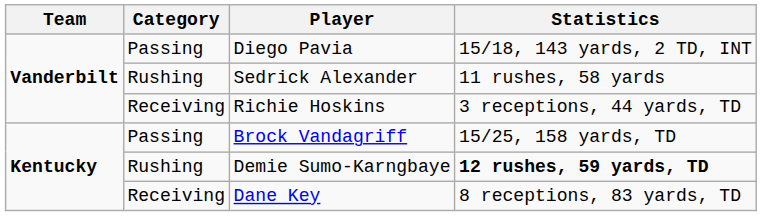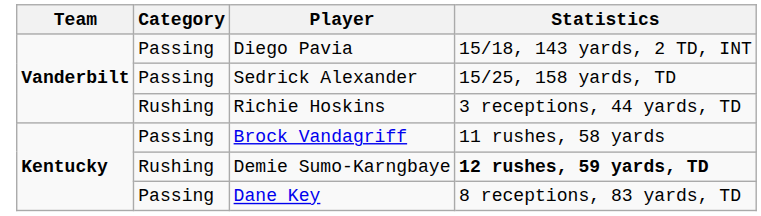(165, 78) Rushing -> (176, 78) Passing
(562, 78) 11 rushes, 58 yards -> (568, 78) 15/25, 158 yards, TD
(176, 108) Receiving -> (176, 108) Rushing
(568, 137) 15/25, 158 yards, TD -> (562, 137) 11 rushes, 58 yards
(176, 196) Receiving -> (176, 196) Passing
